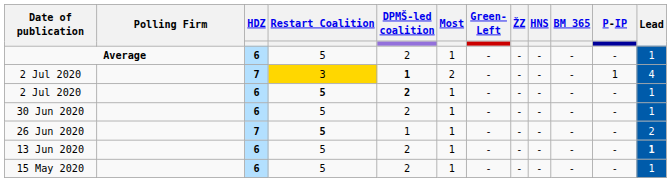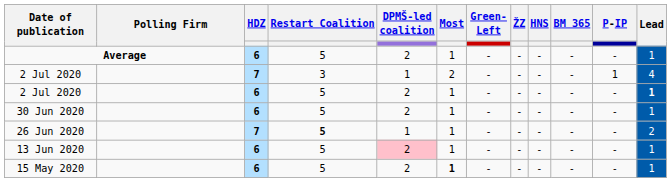(323, 74) gold background -> (323, 74) no background
(407, 74) bold -> (407, 74) normal
(323, 93) bold -> (323, 93) normal
(407, 93) bold -> (407, 93) normal
(652, 93) normal -> (652, 93) bold
(407, 149) no background -> (407, 149) pink background
(652, 149) bold -> (652, 149) normal
(452, 168) normal -> (452, 168) bold
